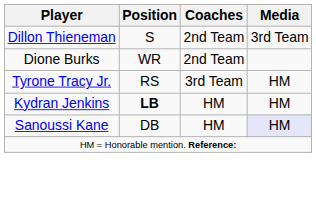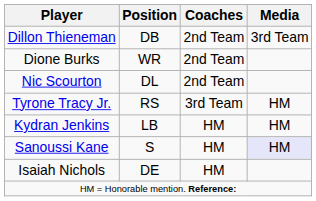(150, 37) S -> (150, 37) DB
+ row: (62, 81)
(150, 103) bold -> (150, 125) normal
(150, 125) DB -> (150, 147) S
+ row: (62, 170)
